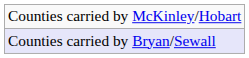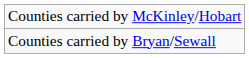(112, 41) lavender background -> (112, 41) no background
